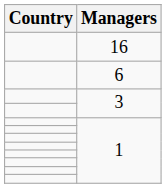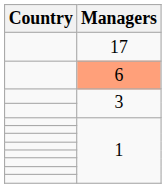(119, 46) 16 -> (119, 46) 17
(119, 74) no background -> (119, 74) lightsalmon background
